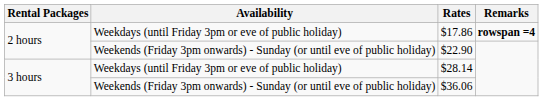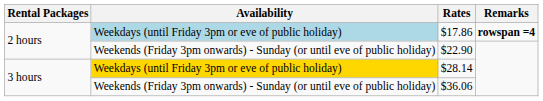(218, 31) no background -> (218, 31) lightblue background
(218, 68) no background -> (218, 68) gold background
